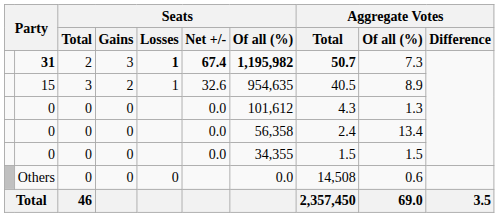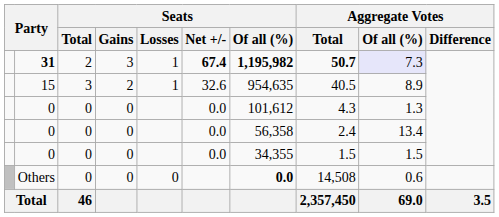(175, 62) bold -> (175, 62) normal
(414, 62) no background -> (414, 62) lavender background
(285, 177) normal -> (285, 177) bold
